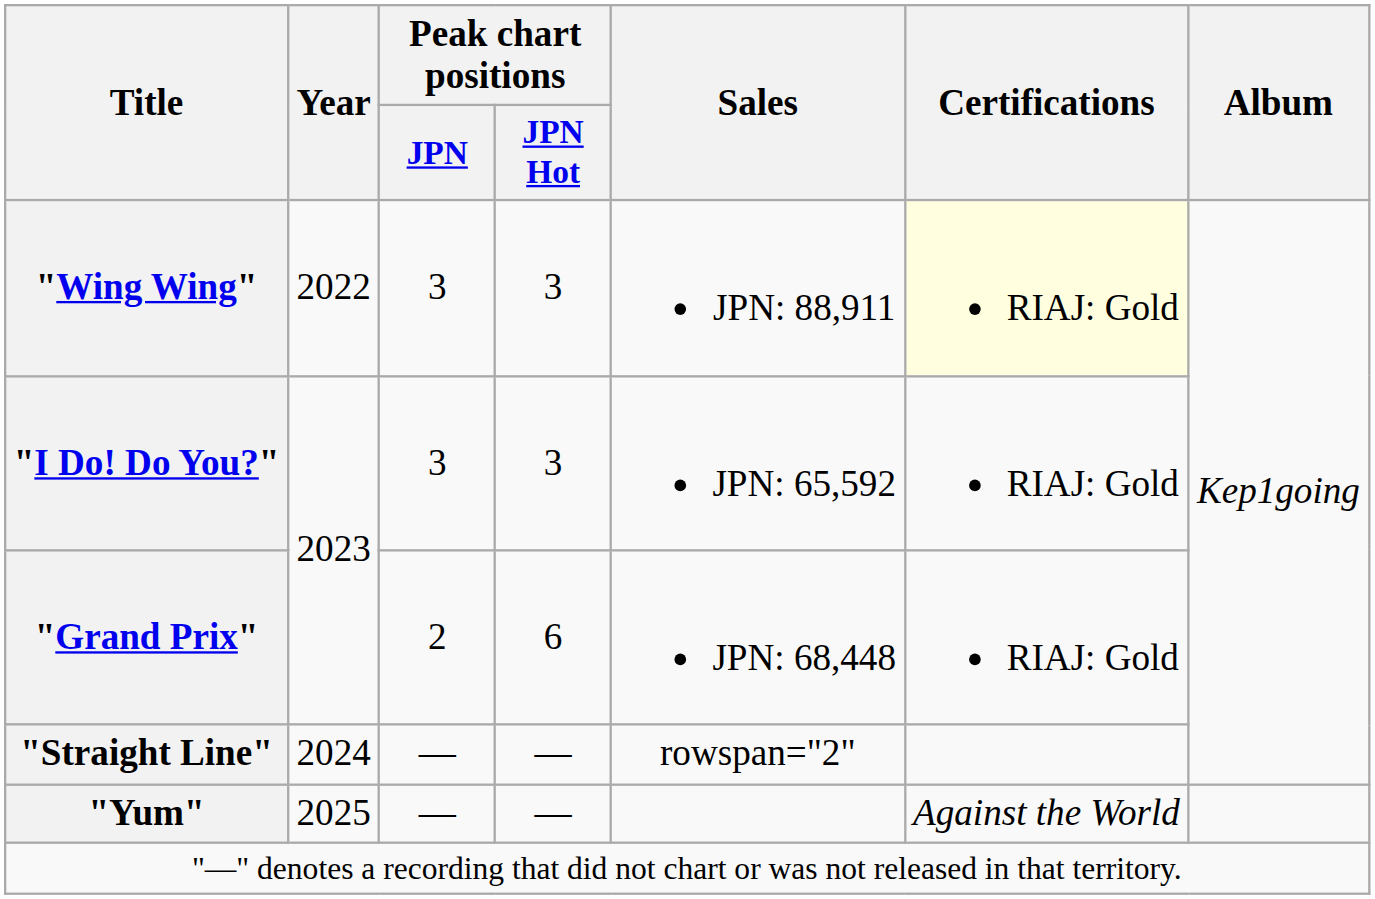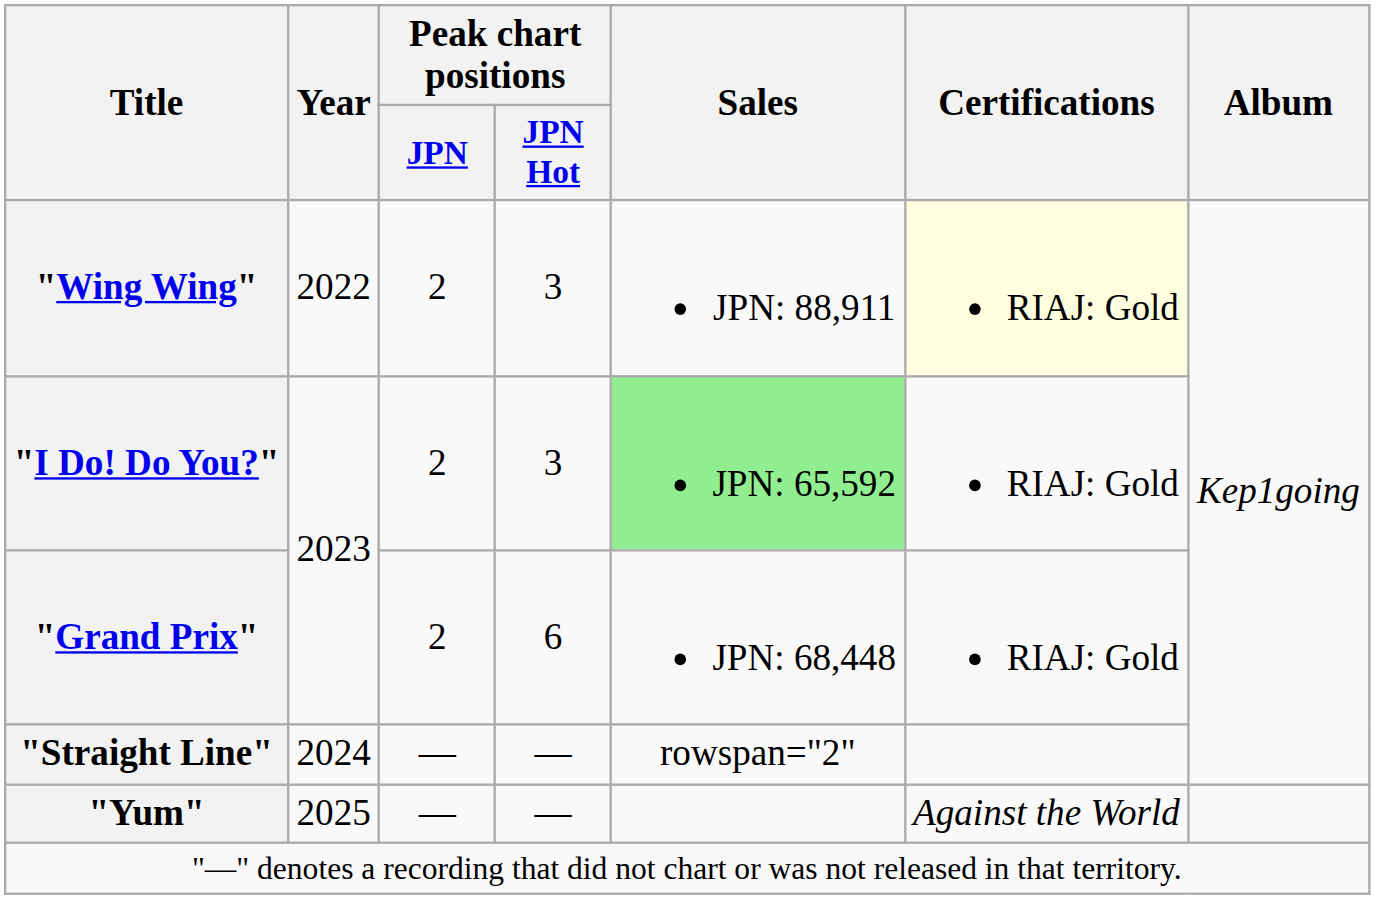(437, 287) 3 -> (437, 287) 2
(437, 461) 3 -> (437, 461) 2
(758, 484) no background -> (758, 484) lightgreen background
